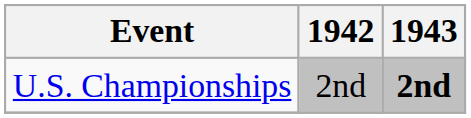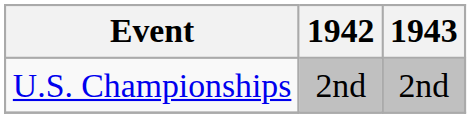(424, 84) bold -> (424, 84) normal
